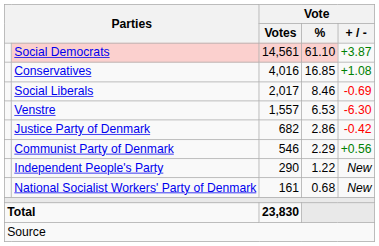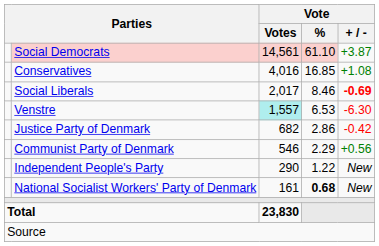(358, 91) normal -> (358, 91) bold
(284, 110) no background -> (284, 110) paleturquoise background
(323, 187) normal -> (323, 187) bold
